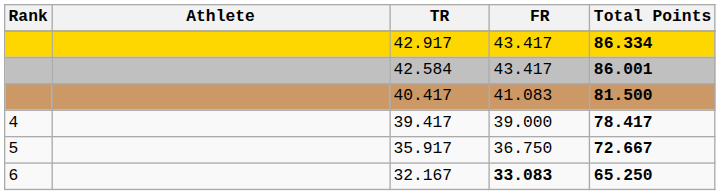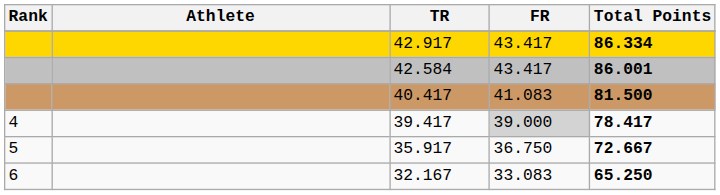(523, 123) no background -> (523, 123) lightgrey background
(523, 176) bold -> (523, 176) normal
